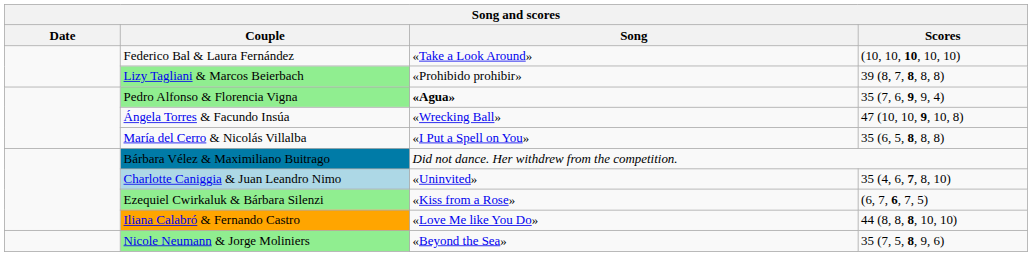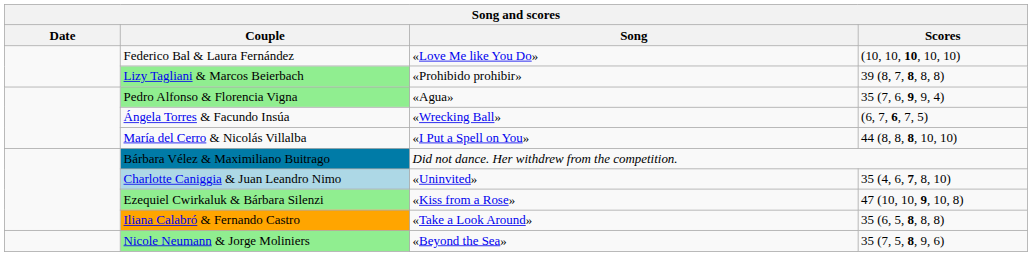(472, 55) «Take a Look Around» -> (475, 55) «Love Me like You Do»
(434, 96) bold -> (433, 96) normal
(912, 117) 47 (10, 10, 9, 10, 8) -> (895, 117) (6, 7, 6, 7, 5)
(903, 138) 35 (6, 5, 8, 8, 8) -> (909, 138) 44 (8, 8, 8, 10, 10)
(895, 199) (6, 7, 6, 7, 5) -> (912, 199) 47 (10, 10, 9, 10, 8)
(475, 220) «Love Me like You Do» -> (472, 220) «Take a Look Around»
(909, 220) 44 (8, 8, 8, 10, 10) -> (903, 220) 35 (6, 5, 8, 8, 8)
